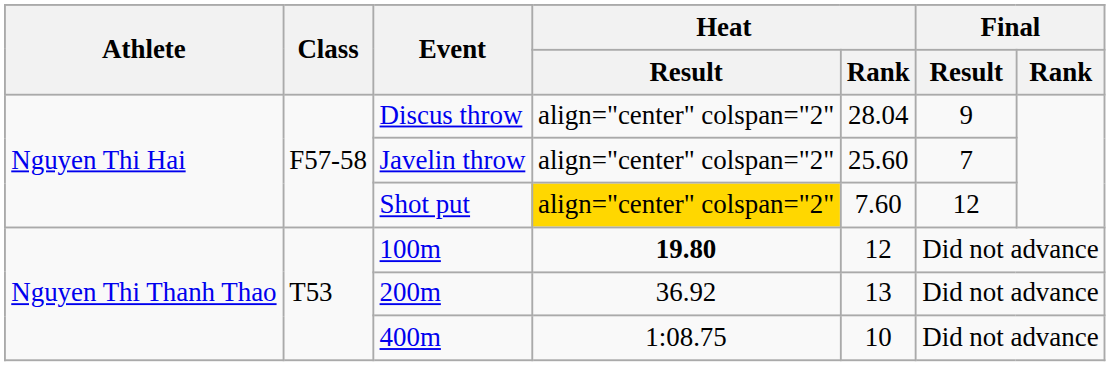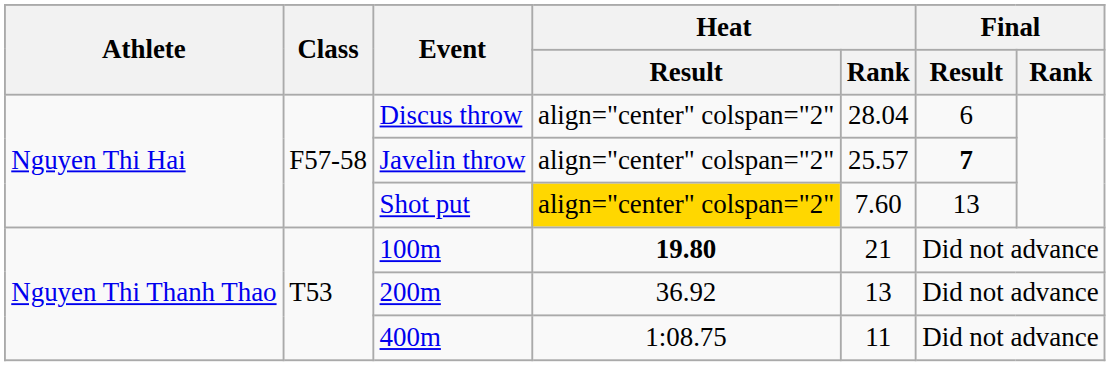(966, 115) 9 -> (966, 115) 6
(878, 160) 25.60 -> (878, 160) 25.57
(966, 160) normal -> (966, 160) bold
(966, 204) 12 -> (966, 204) 13
(878, 249) 12 -> (878, 249) 21
(878, 337) 10 -> (878, 337) 11
